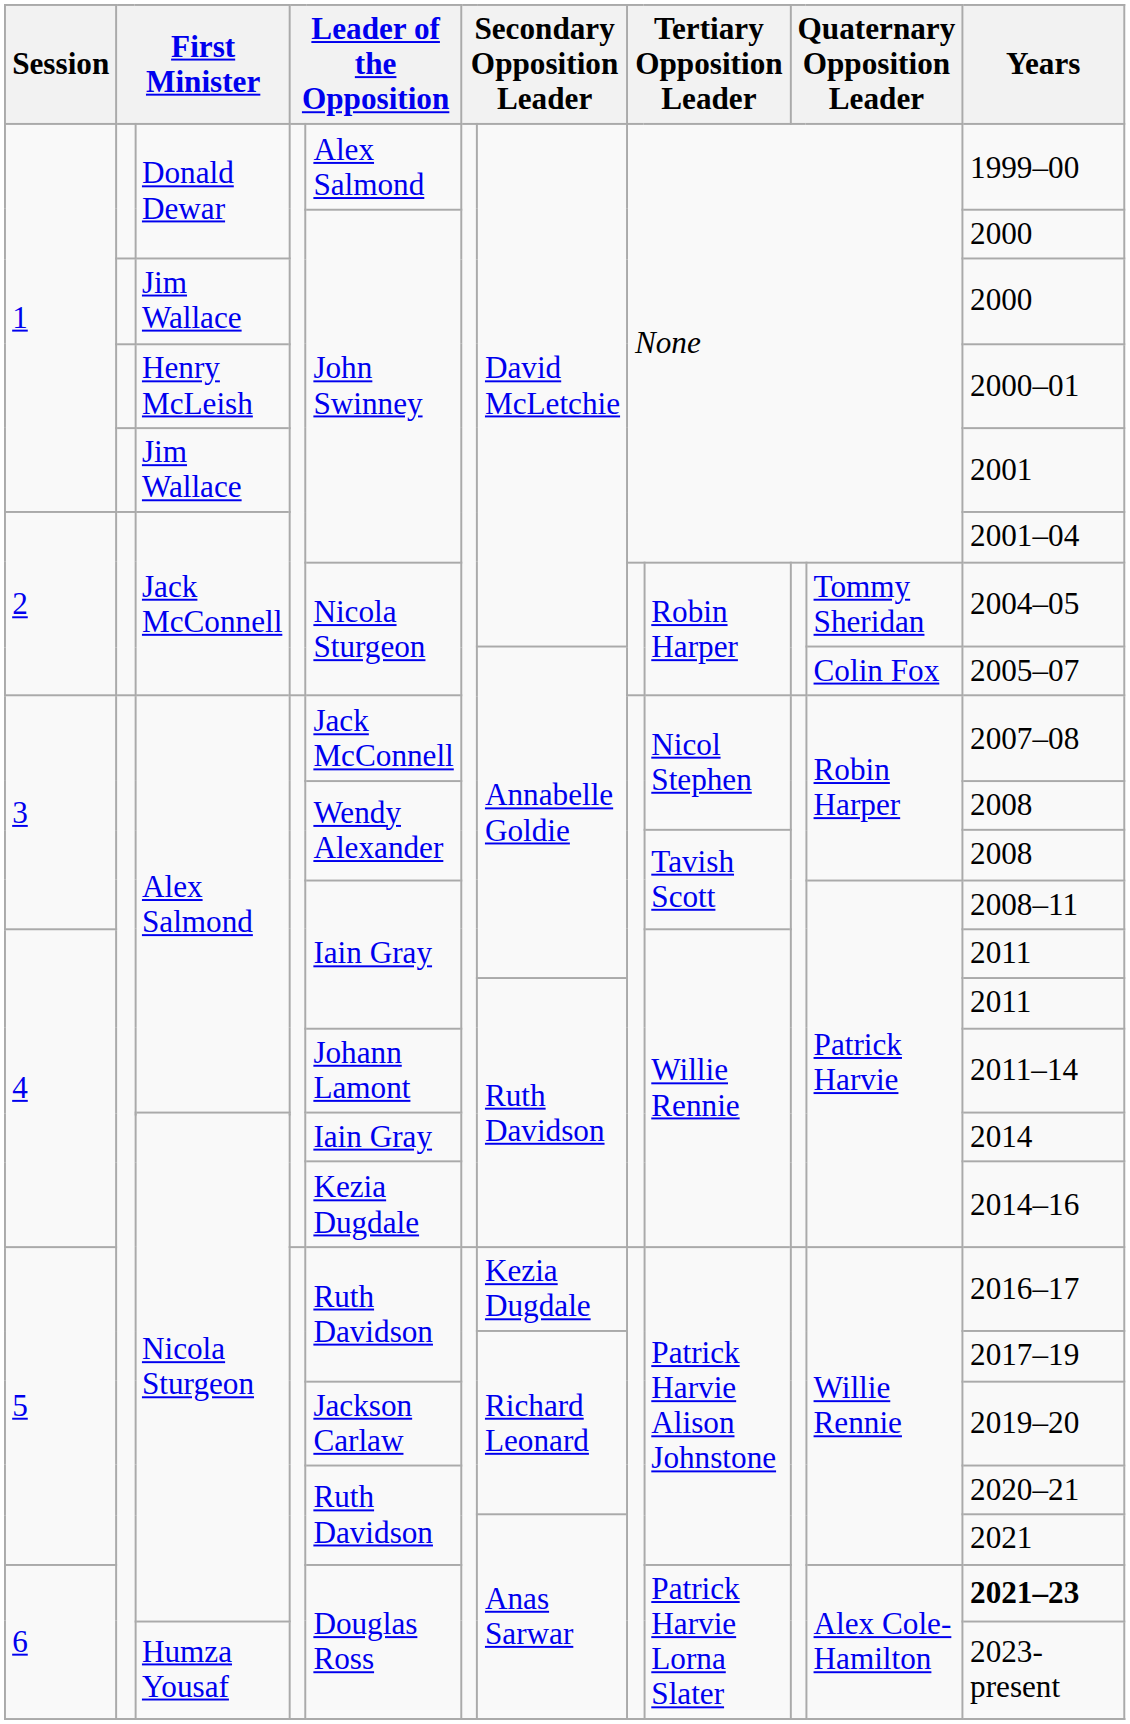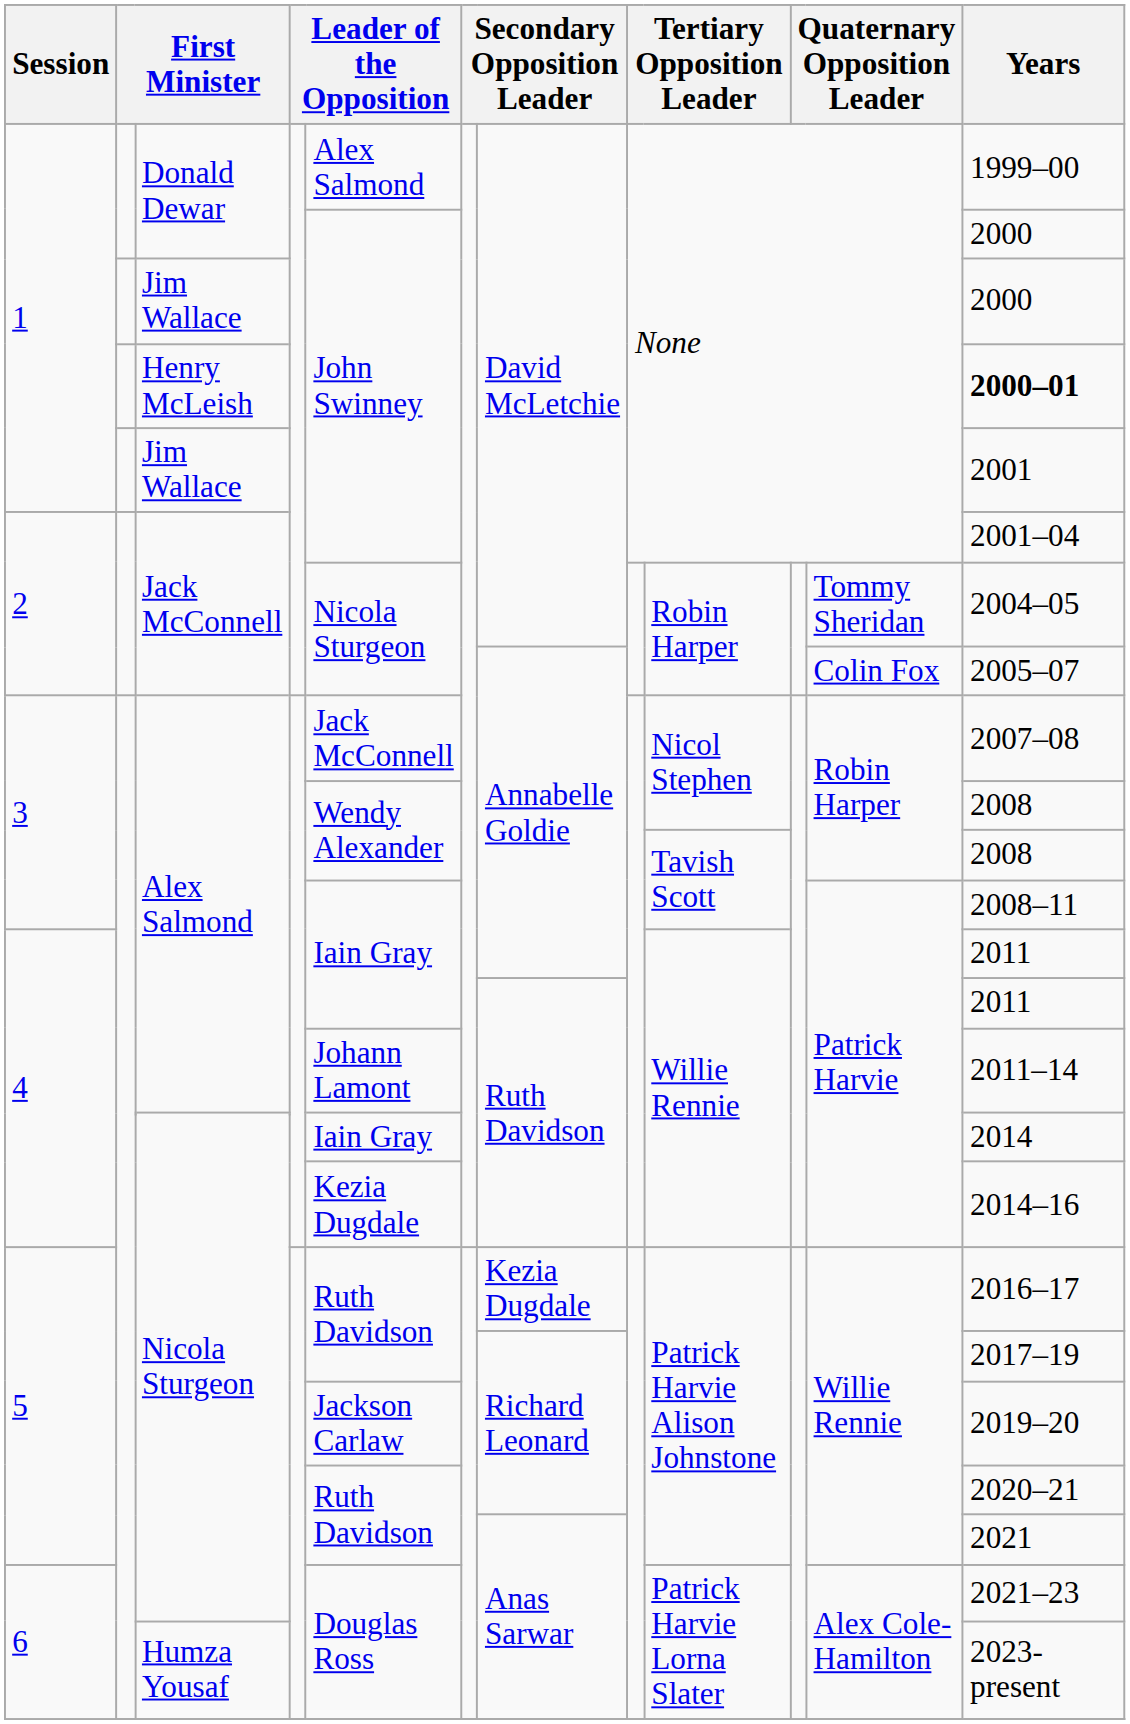(1025, 385) normal -> (1025, 385) bold
(1025, 1592) bold -> (1025, 1592) normal
